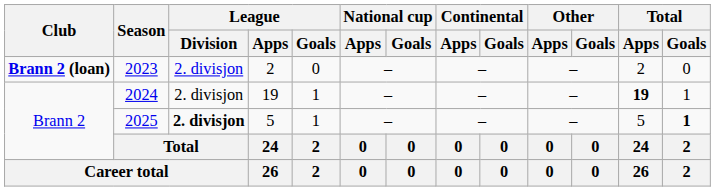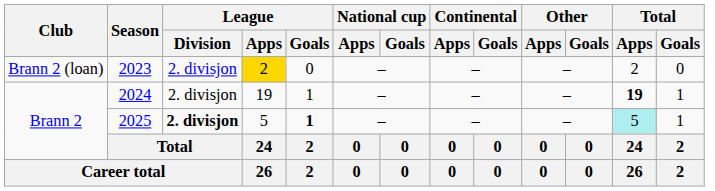(59, 69) bold -> (56, 69) normal
(270, 69) no background -> (264, 69) gold background
(316, 120) normal -> (310, 120) bold
(641, 120) no background -> (634, 120) paleturquoise background
(686, 120) bold -> (680, 120) normal
